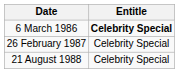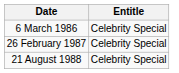(131, 28) bold -> (129, 28) normal
